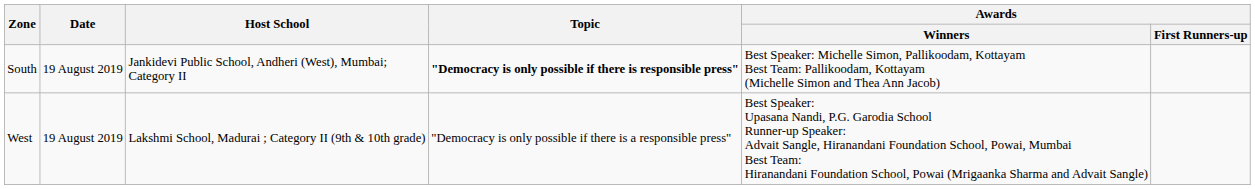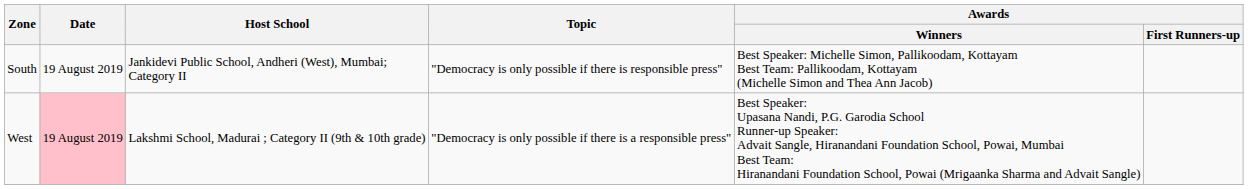(585, 68) bold -> (577, 68) normal
(83, 138) no background -> (83, 138) pink background
